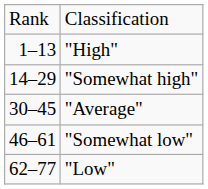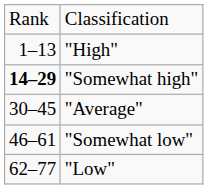(33, 79) normal -> (33, 79) bold
